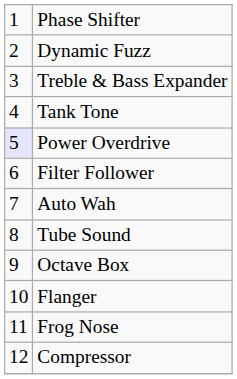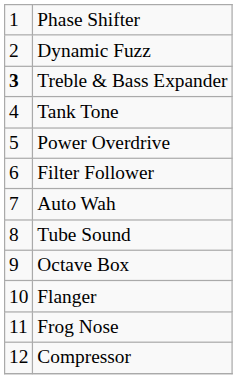(14, 81) normal -> (14, 81) bold
(14, 142) lavender background -> (14, 142) no background
